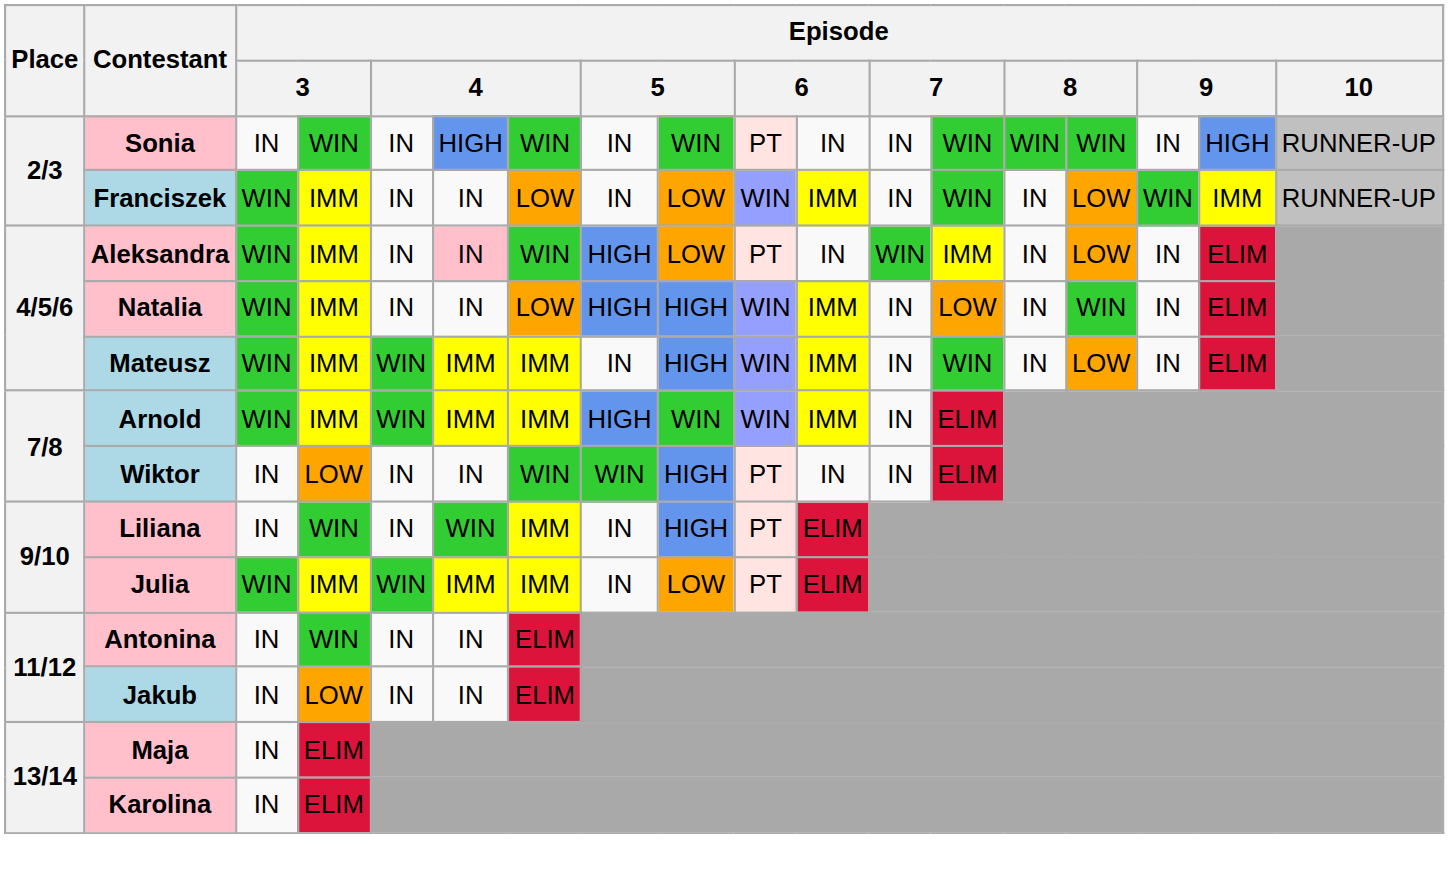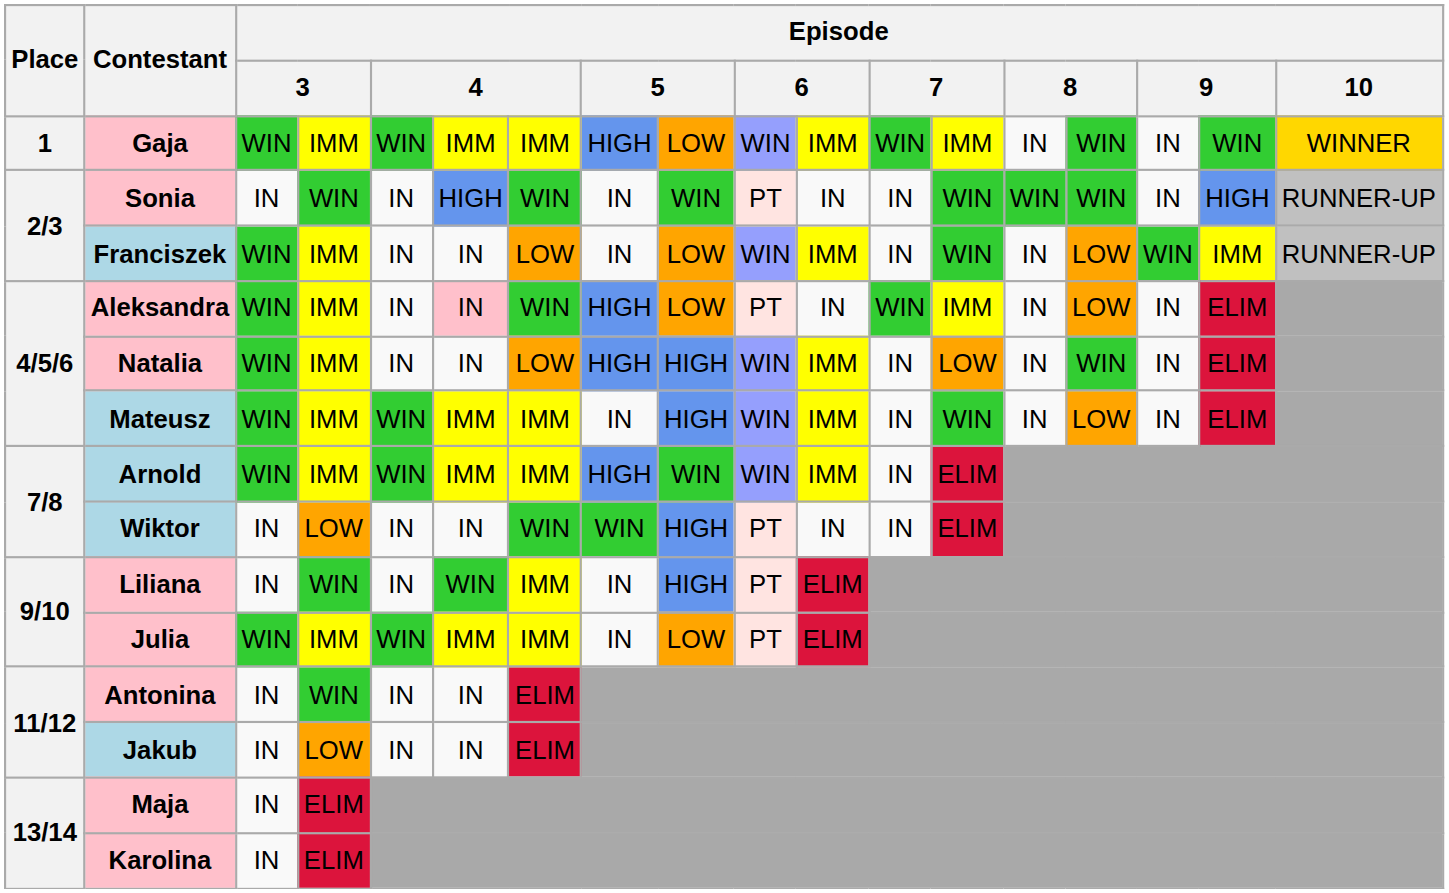+ row: (160, 143)
